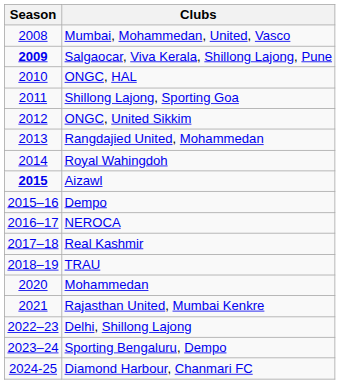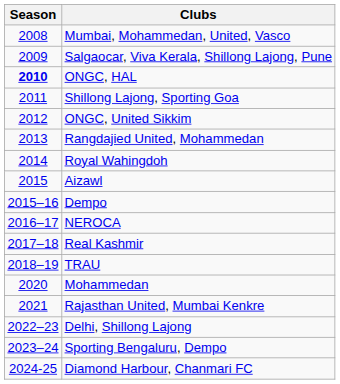(33, 56) bold -> (33, 56) normal
(33, 77) normal -> (33, 77) bold
(33, 181) bold -> (33, 181) normal
